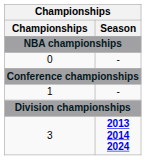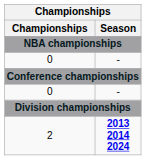(50, 92) 1 -> (50, 92) 0
(50, 135) 3 -> (50, 135) 2
